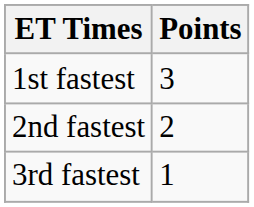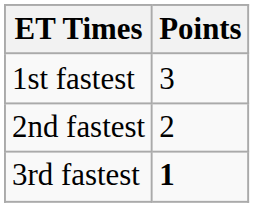(167, 175) normal -> (167, 175) bold
